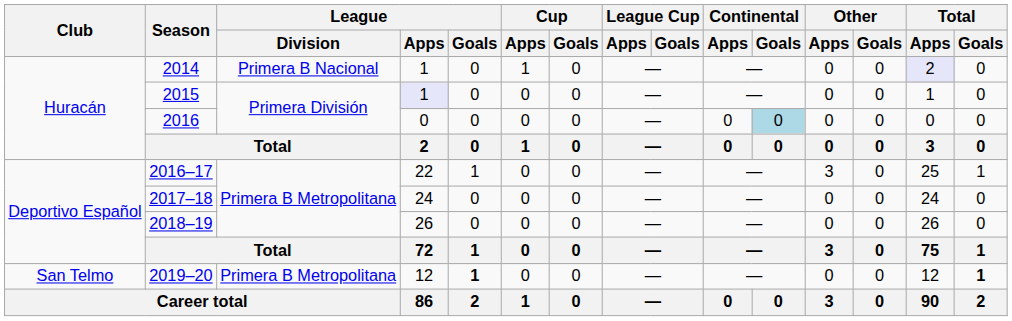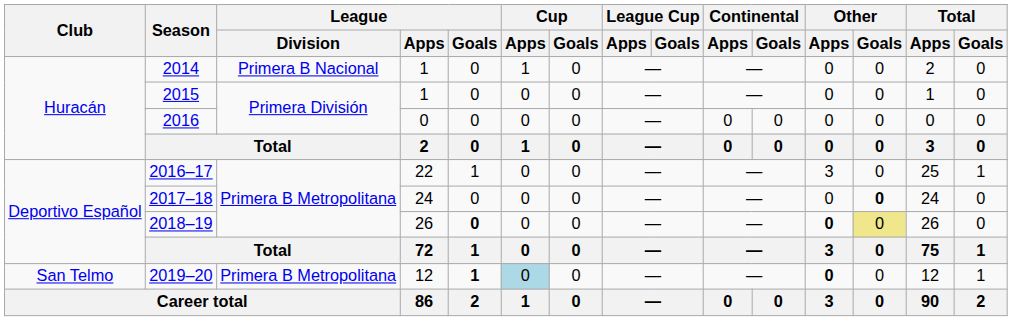(930, 69) lavender background -> (930, 69) no background
(424, 95) lavender background -> (424, 95) no background
(778, 120) lightblue background -> (778, 120) no background
(880, 198) normal -> (880, 198) bold
(475, 224) normal -> (475, 224) bold
(829, 224) normal -> (829, 224) bold
(880, 224) no background -> (880, 224) khaki background
(525, 276) no background -> (525, 276) lightblue background
(829, 276) normal -> (829, 276) bold
(981, 276) bold -> (981, 276) normal
